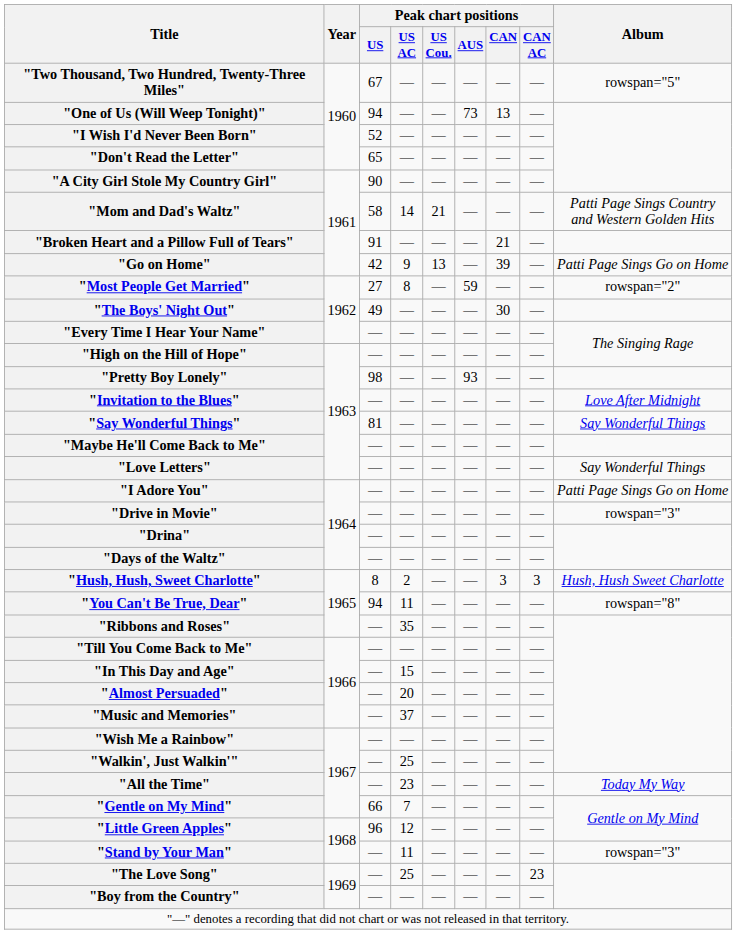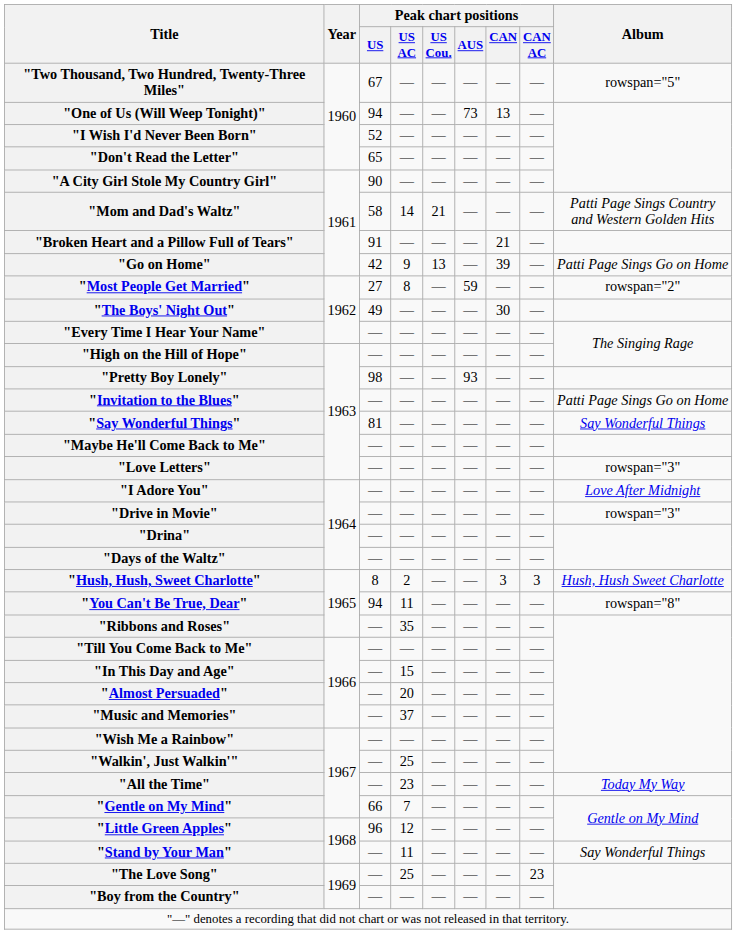(643, 400) Love After Midnight -> (643, 400) Patti Page Sings Go on Home
(643, 468) Say Wonderful Things -> (643, 468) rowspan="3"
(643, 490) Patti Page Sings Go on Home -> (643, 490) Love After Midnight
(643, 851) rowspan="3" -> (643, 851) Say Wonderful Things
